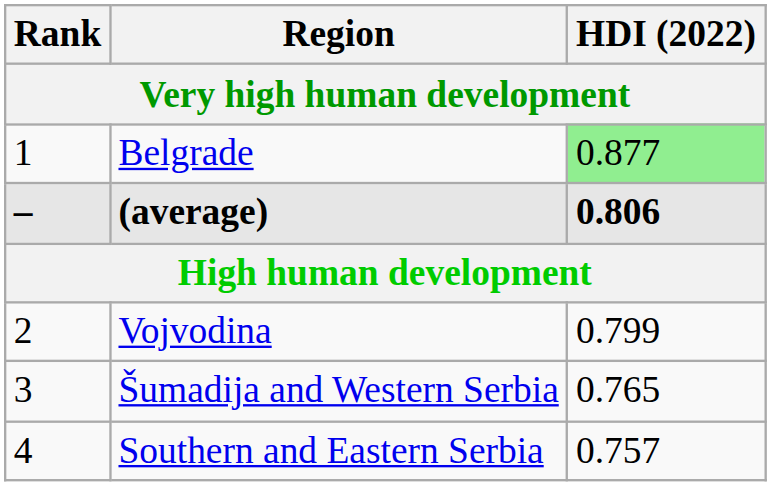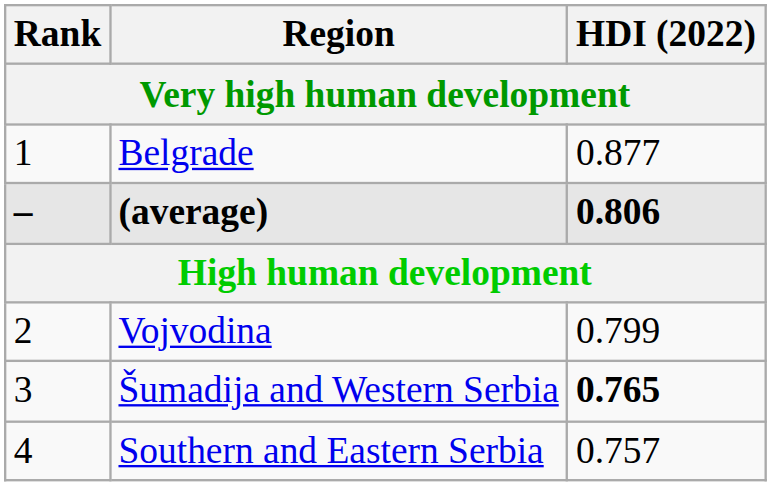(618, 152) lightgreen background -> (618, 152) no background
(618, 390) normal -> (618, 390) bold
